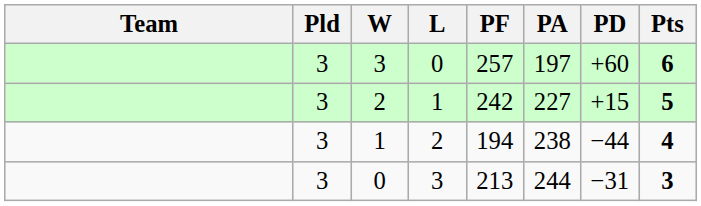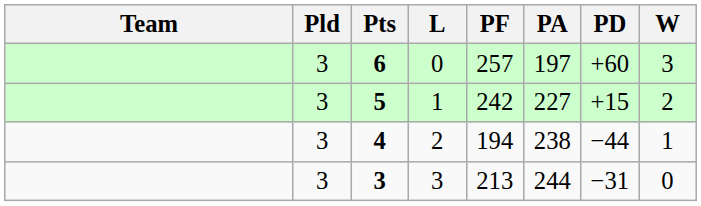columns swapped: (380, 24) <-> (667, 24)
